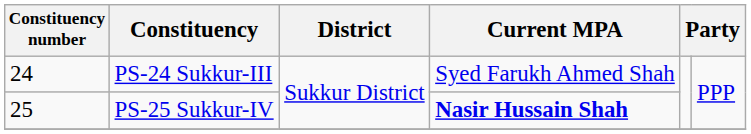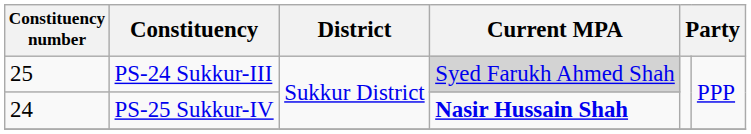(21, 73) 24 -> (21, 73) 25
(555, 73) no background -> (555, 73) lightgrey background
(21, 110) 25 -> (21, 110) 24
